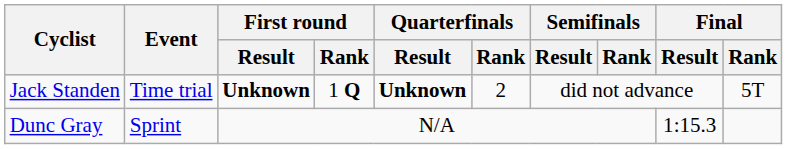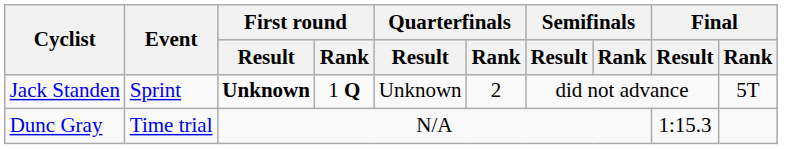(171, 91) Time trial -> (155, 91) Sprint
(423, 91) bold -> (420, 91) normal
(155, 126) Sprint -> (171, 126) Time trial
